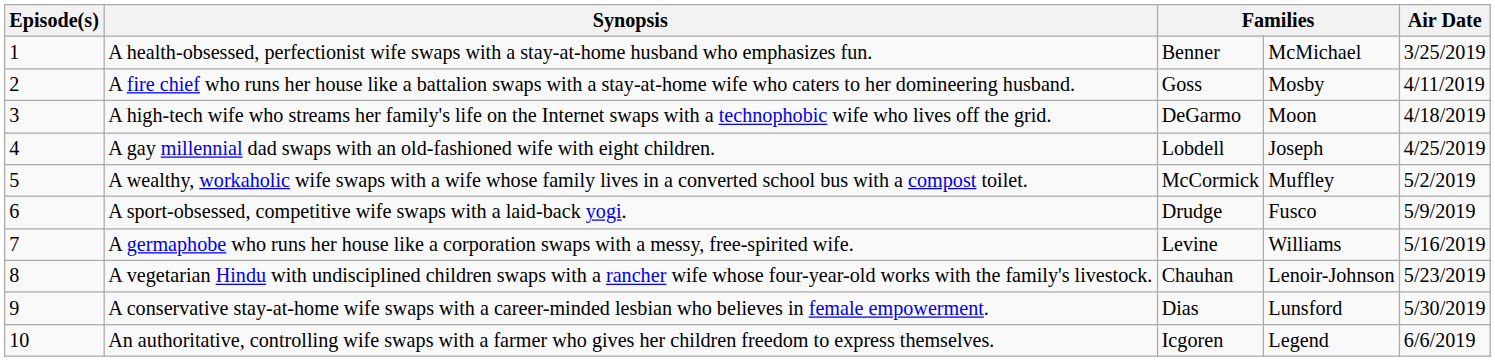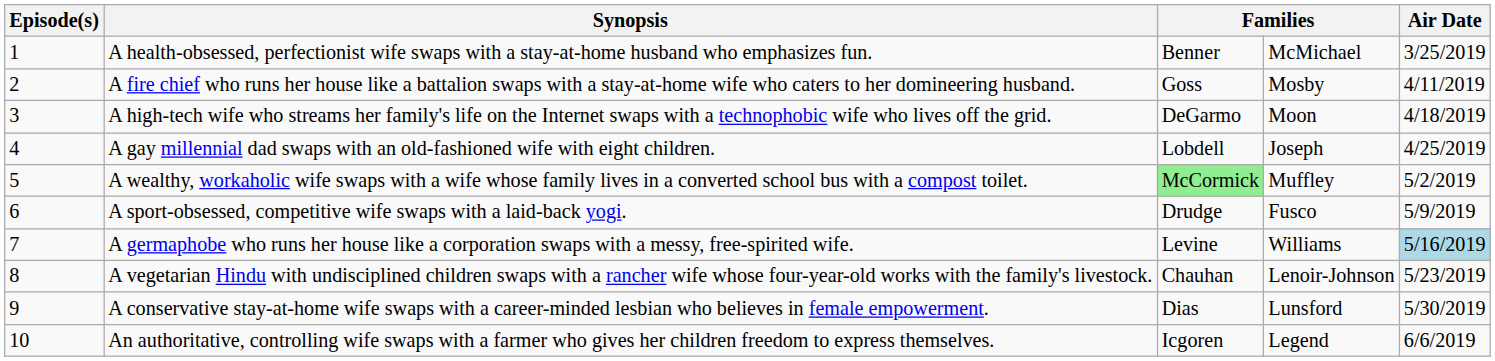(1210, 180) no background -> (1210, 180) lightgreen background
(1445, 244) no background -> (1445, 244) lightblue background
